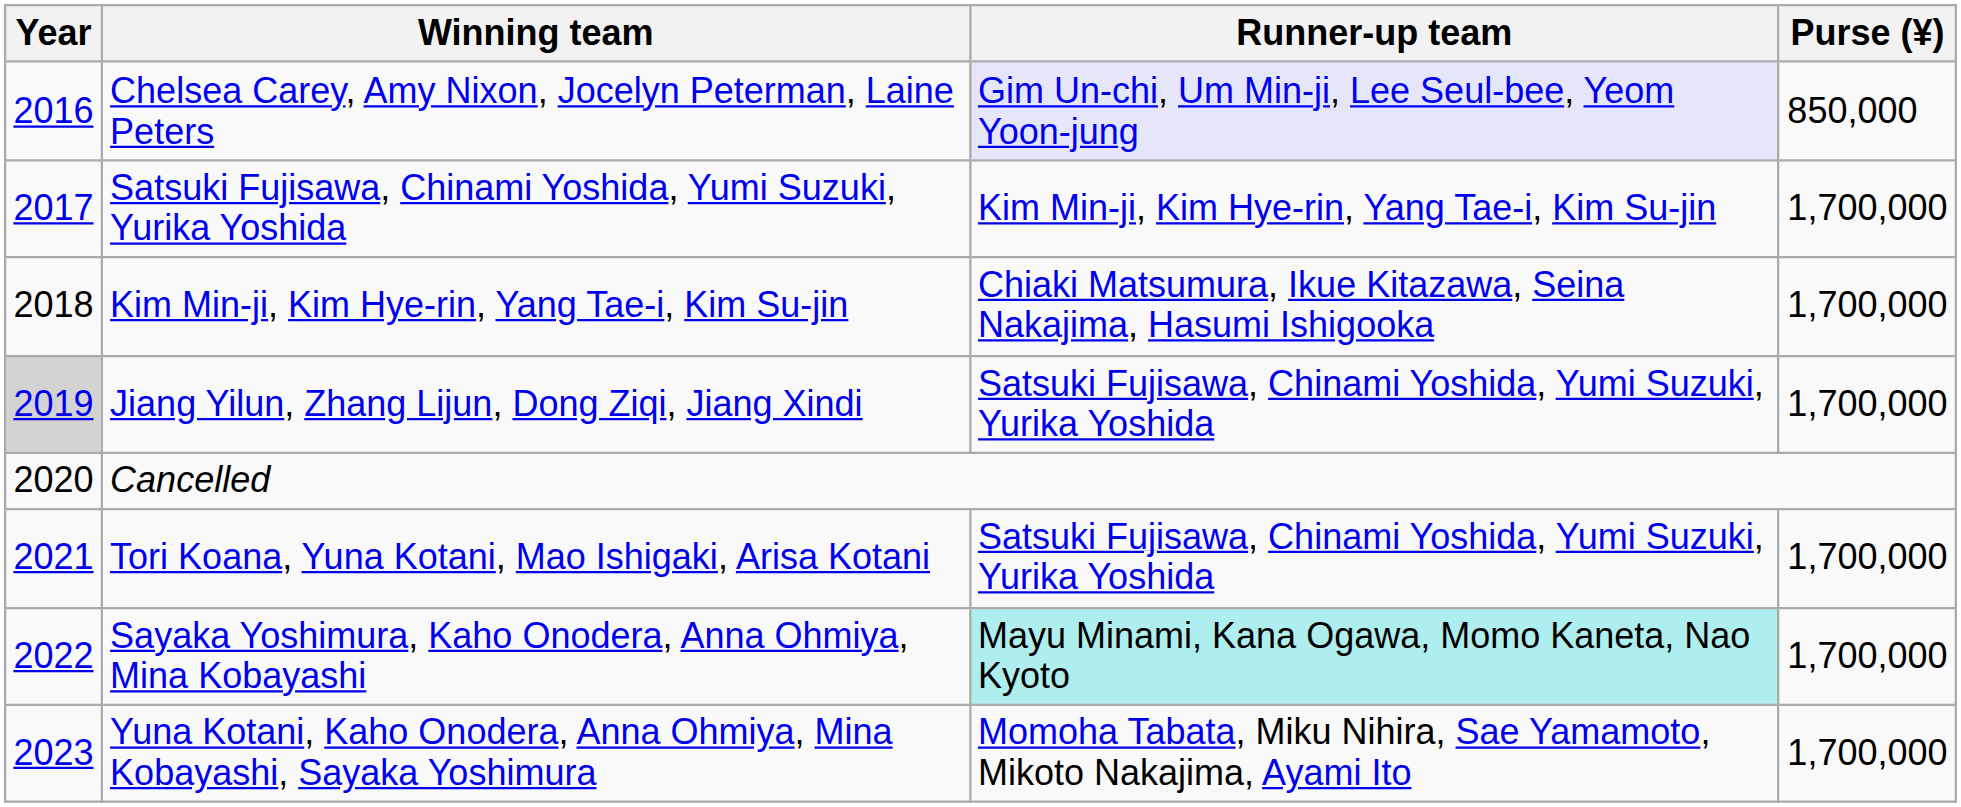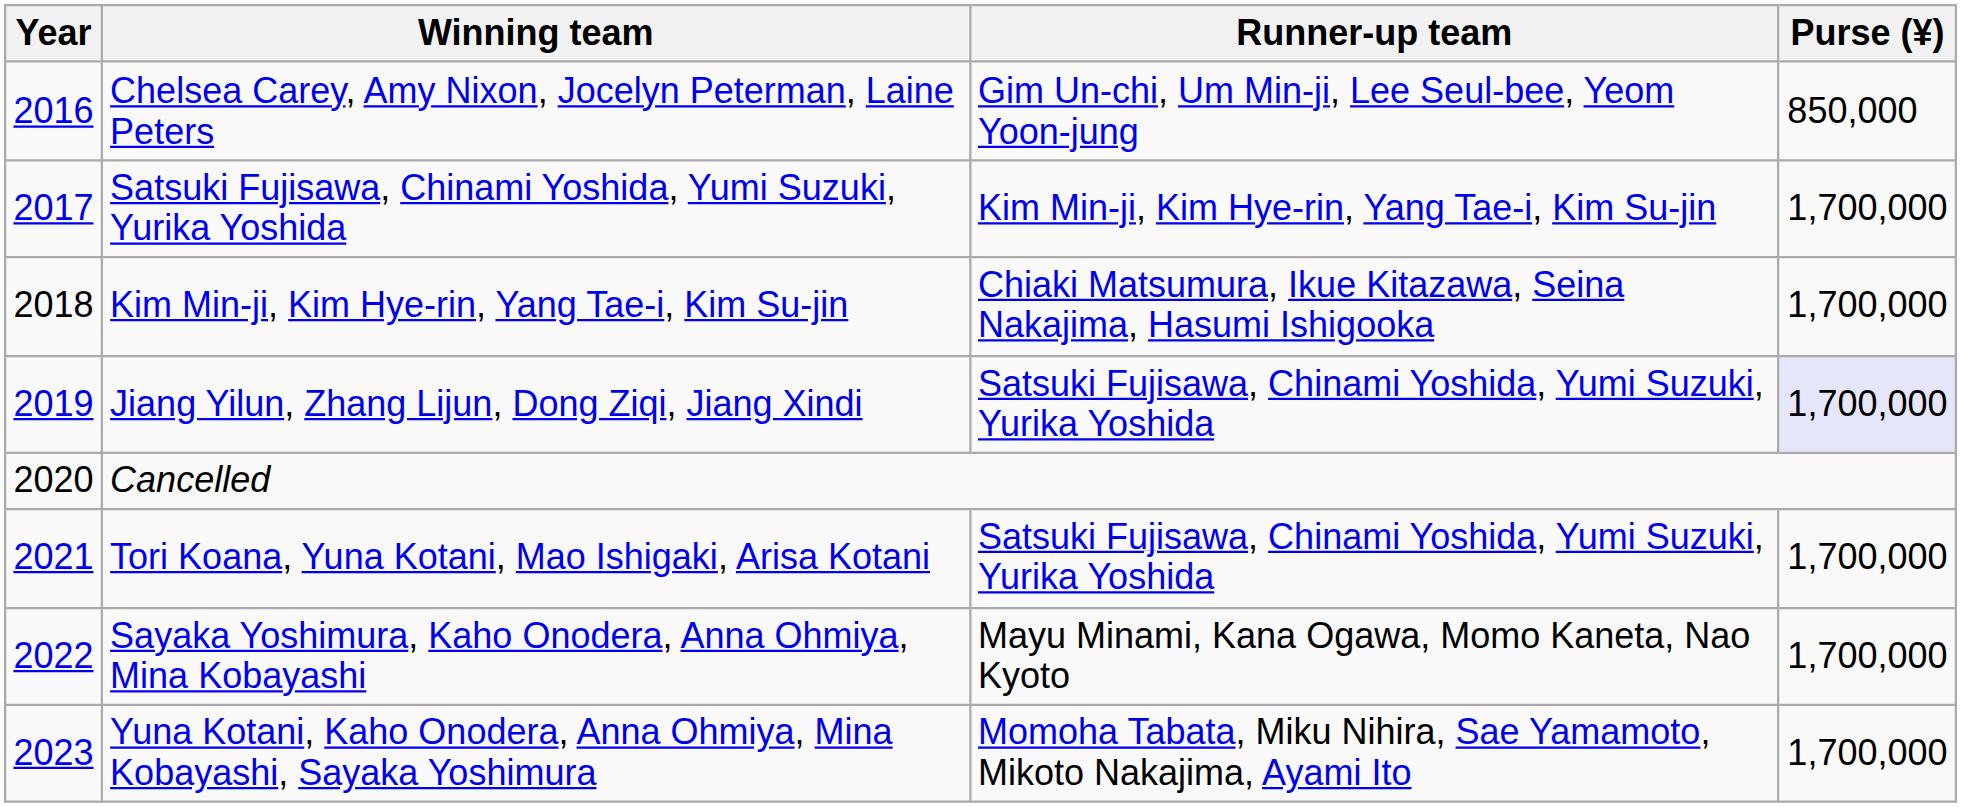(1326, 110) lavender background -> (1326, 110) no background
(53, 403) lightgrey background -> (53, 403) no background
(1867, 403) no background -> (1867, 403) lavender background
(1364, 655) paleturquoise background -> (1364, 655) no background
